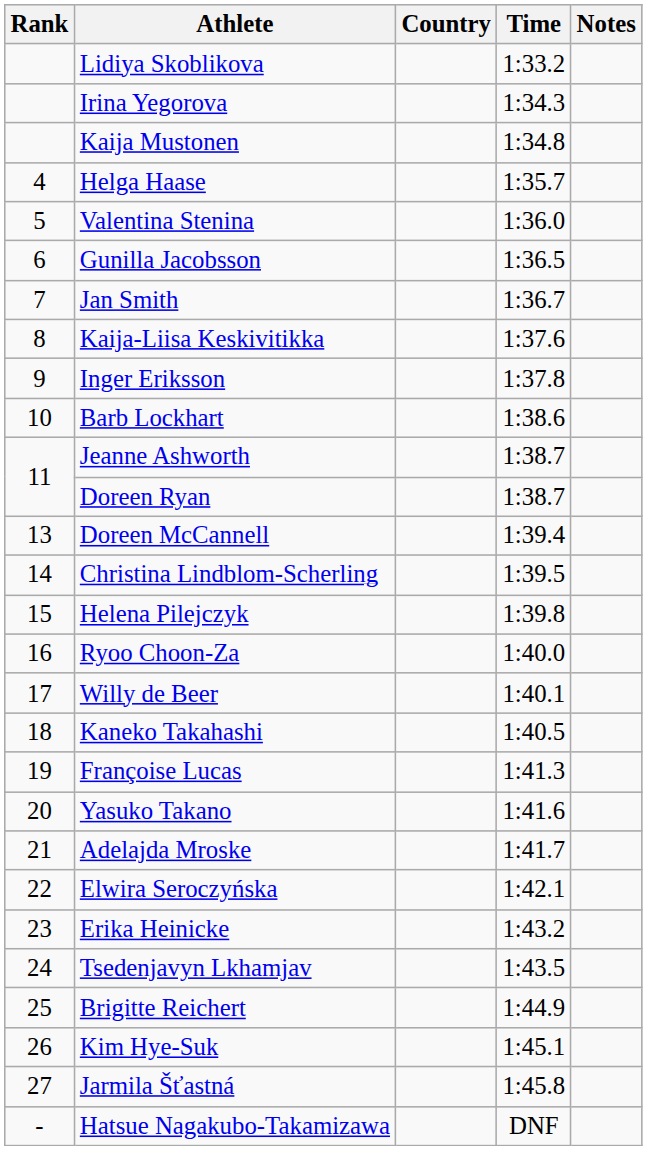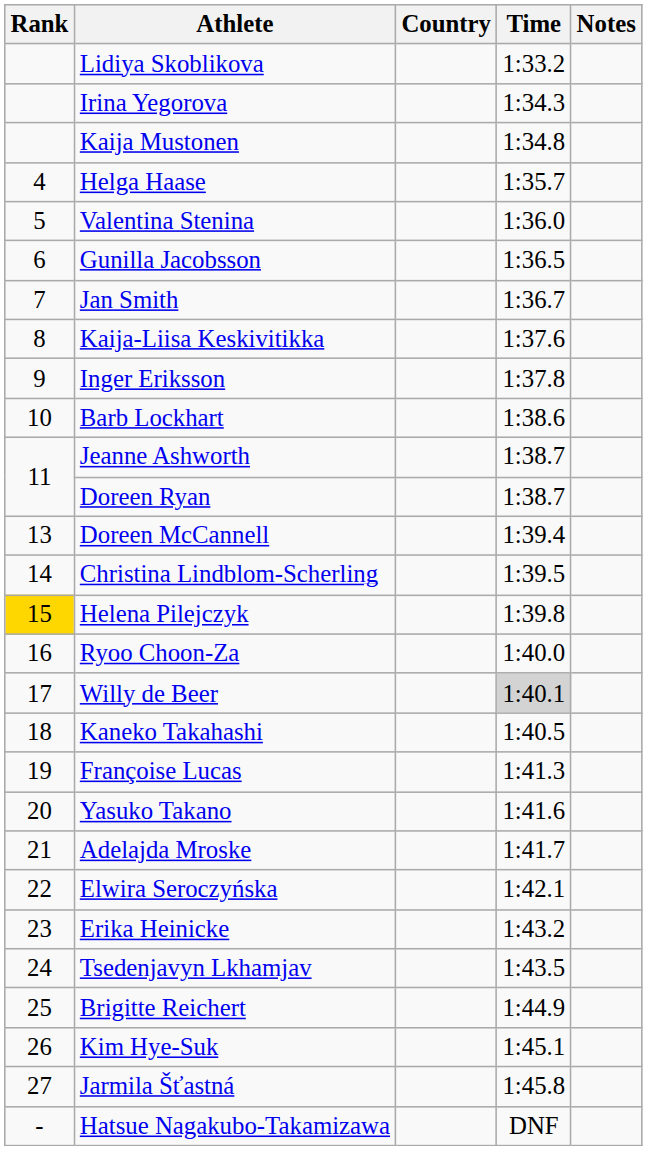(39, 614) no background -> (39, 614) gold background
(534, 692) no background -> (534, 692) lightgrey background
